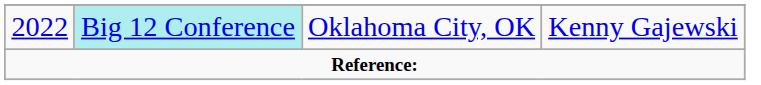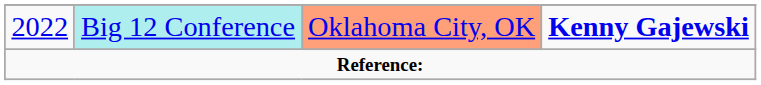(422, 26) no background -> (422, 26) lightsalmon background
(643, 26) normal -> (649, 26) bold
